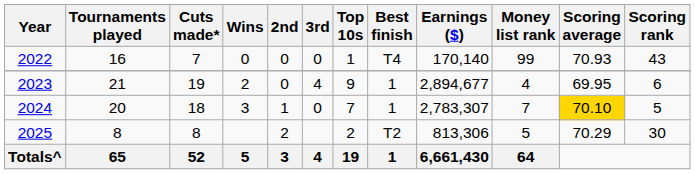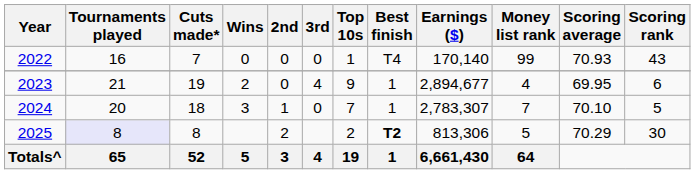(592, 108) gold background -> (592, 108) no background
(117, 132) no background -> (117, 132) lavender background
(392, 132) normal -> (392, 132) bold
